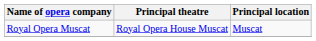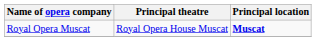(247, 28) normal -> (249, 28) bold
